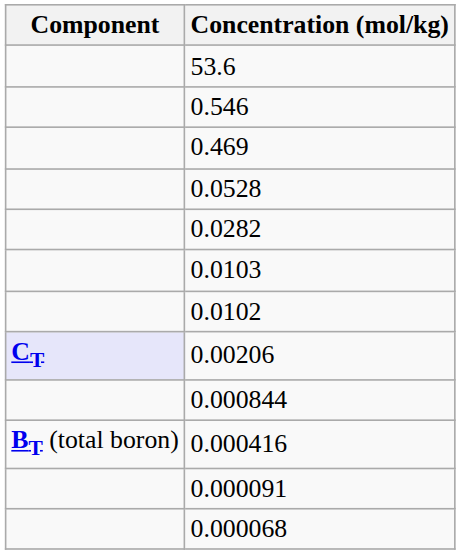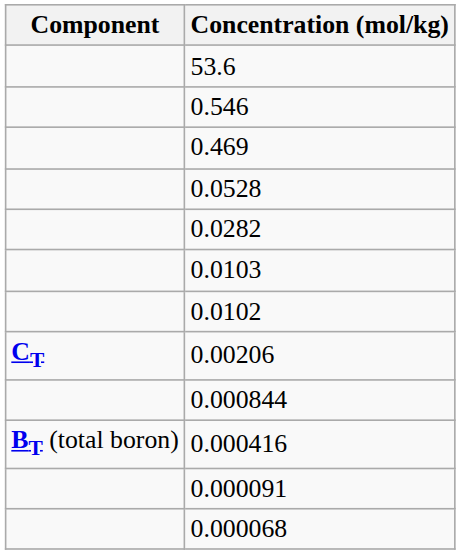(28, 355) lavender background -> (28, 355) no background
